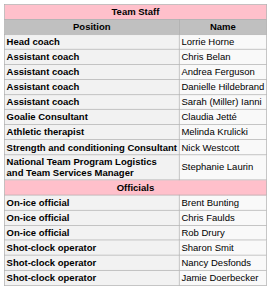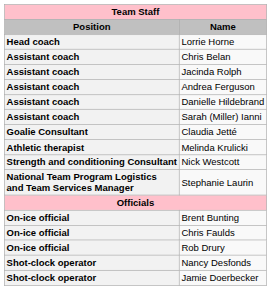+ row: (212, 72)
- row: (208, 248)
